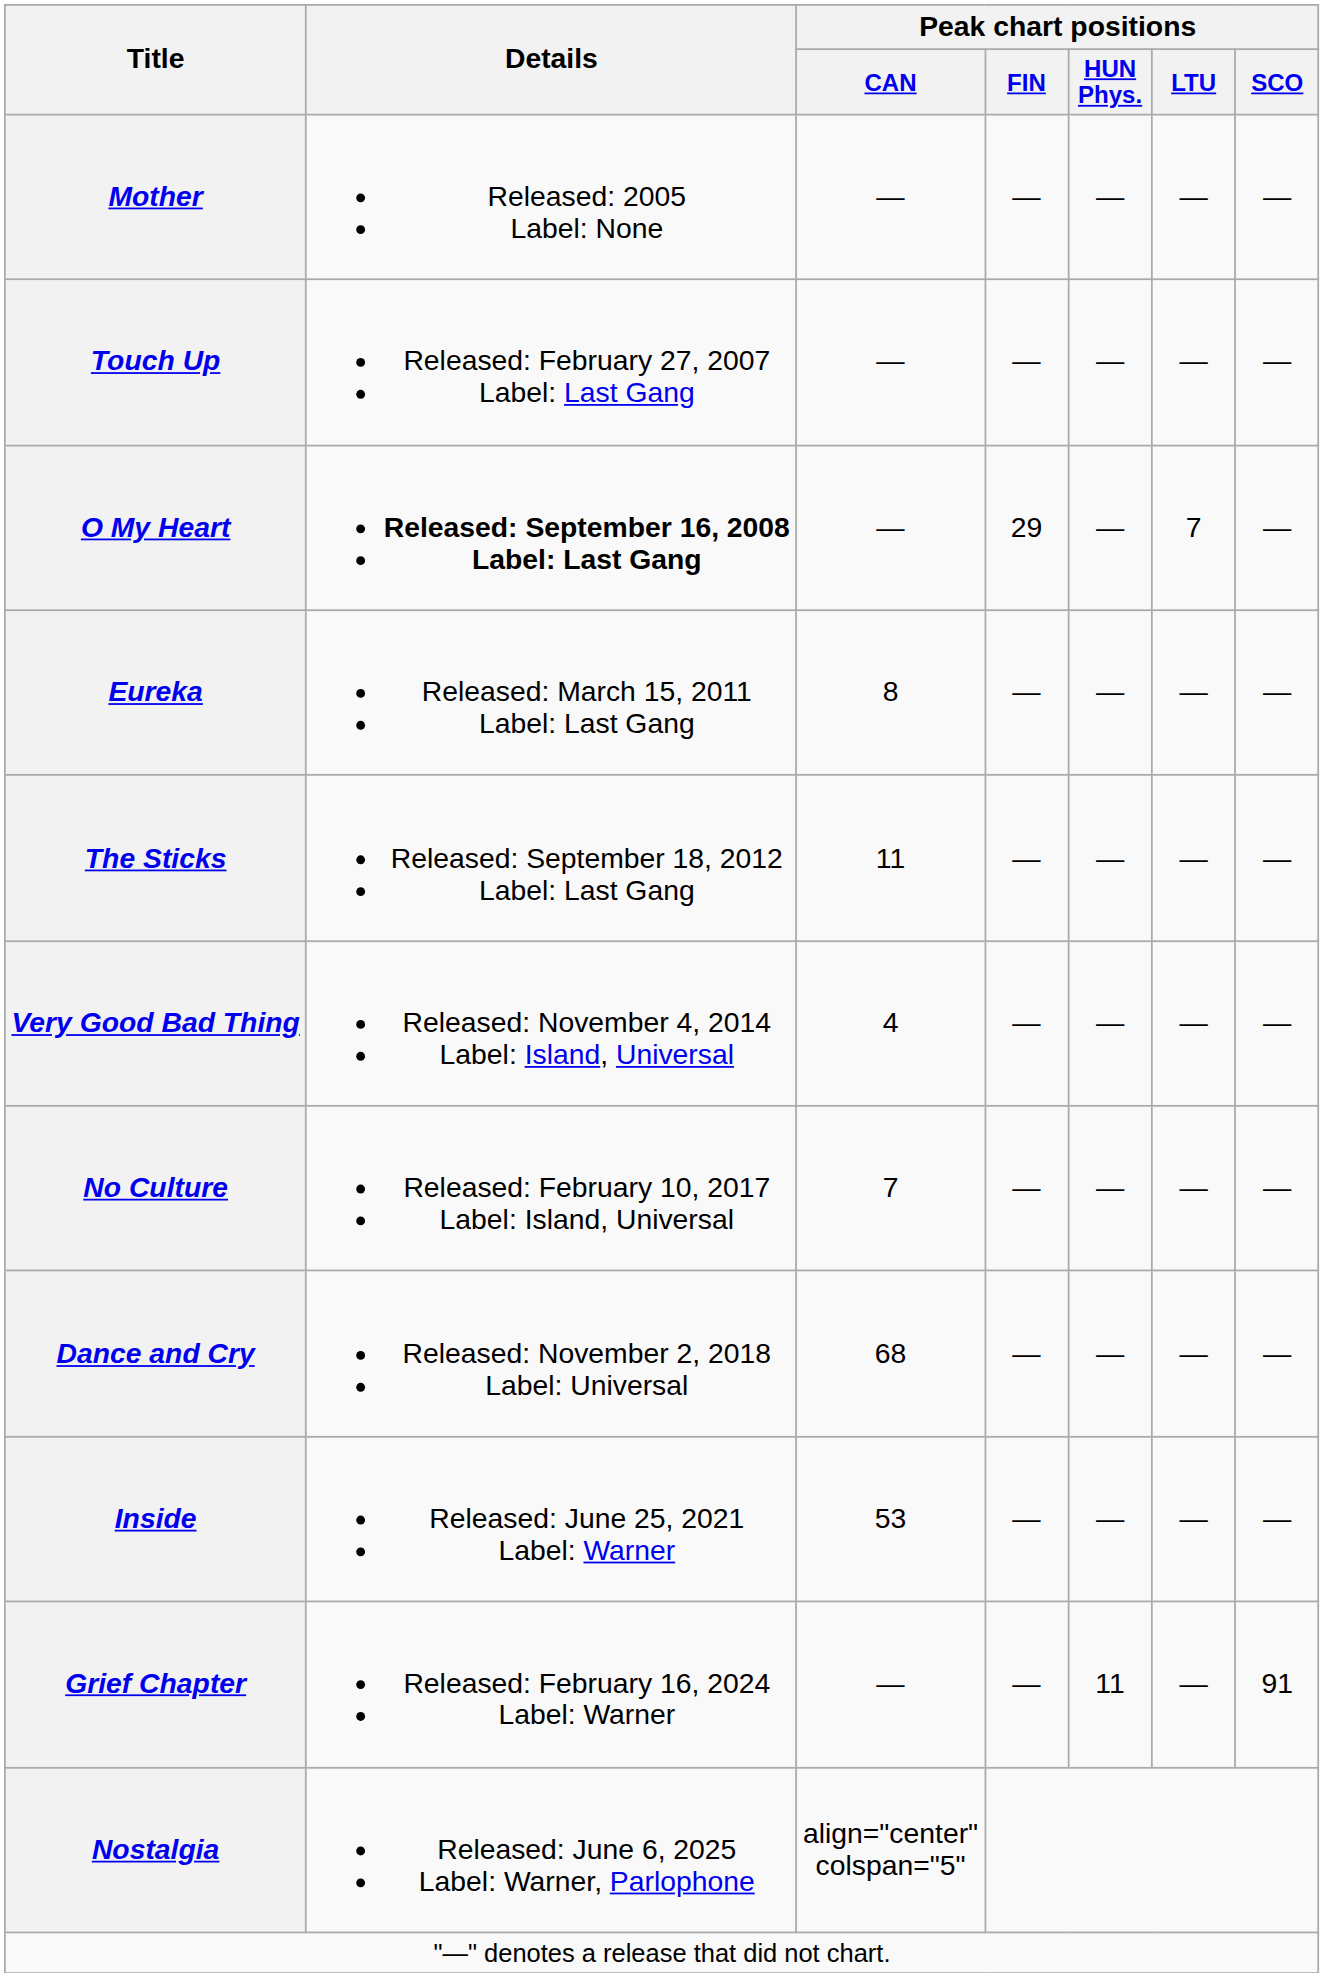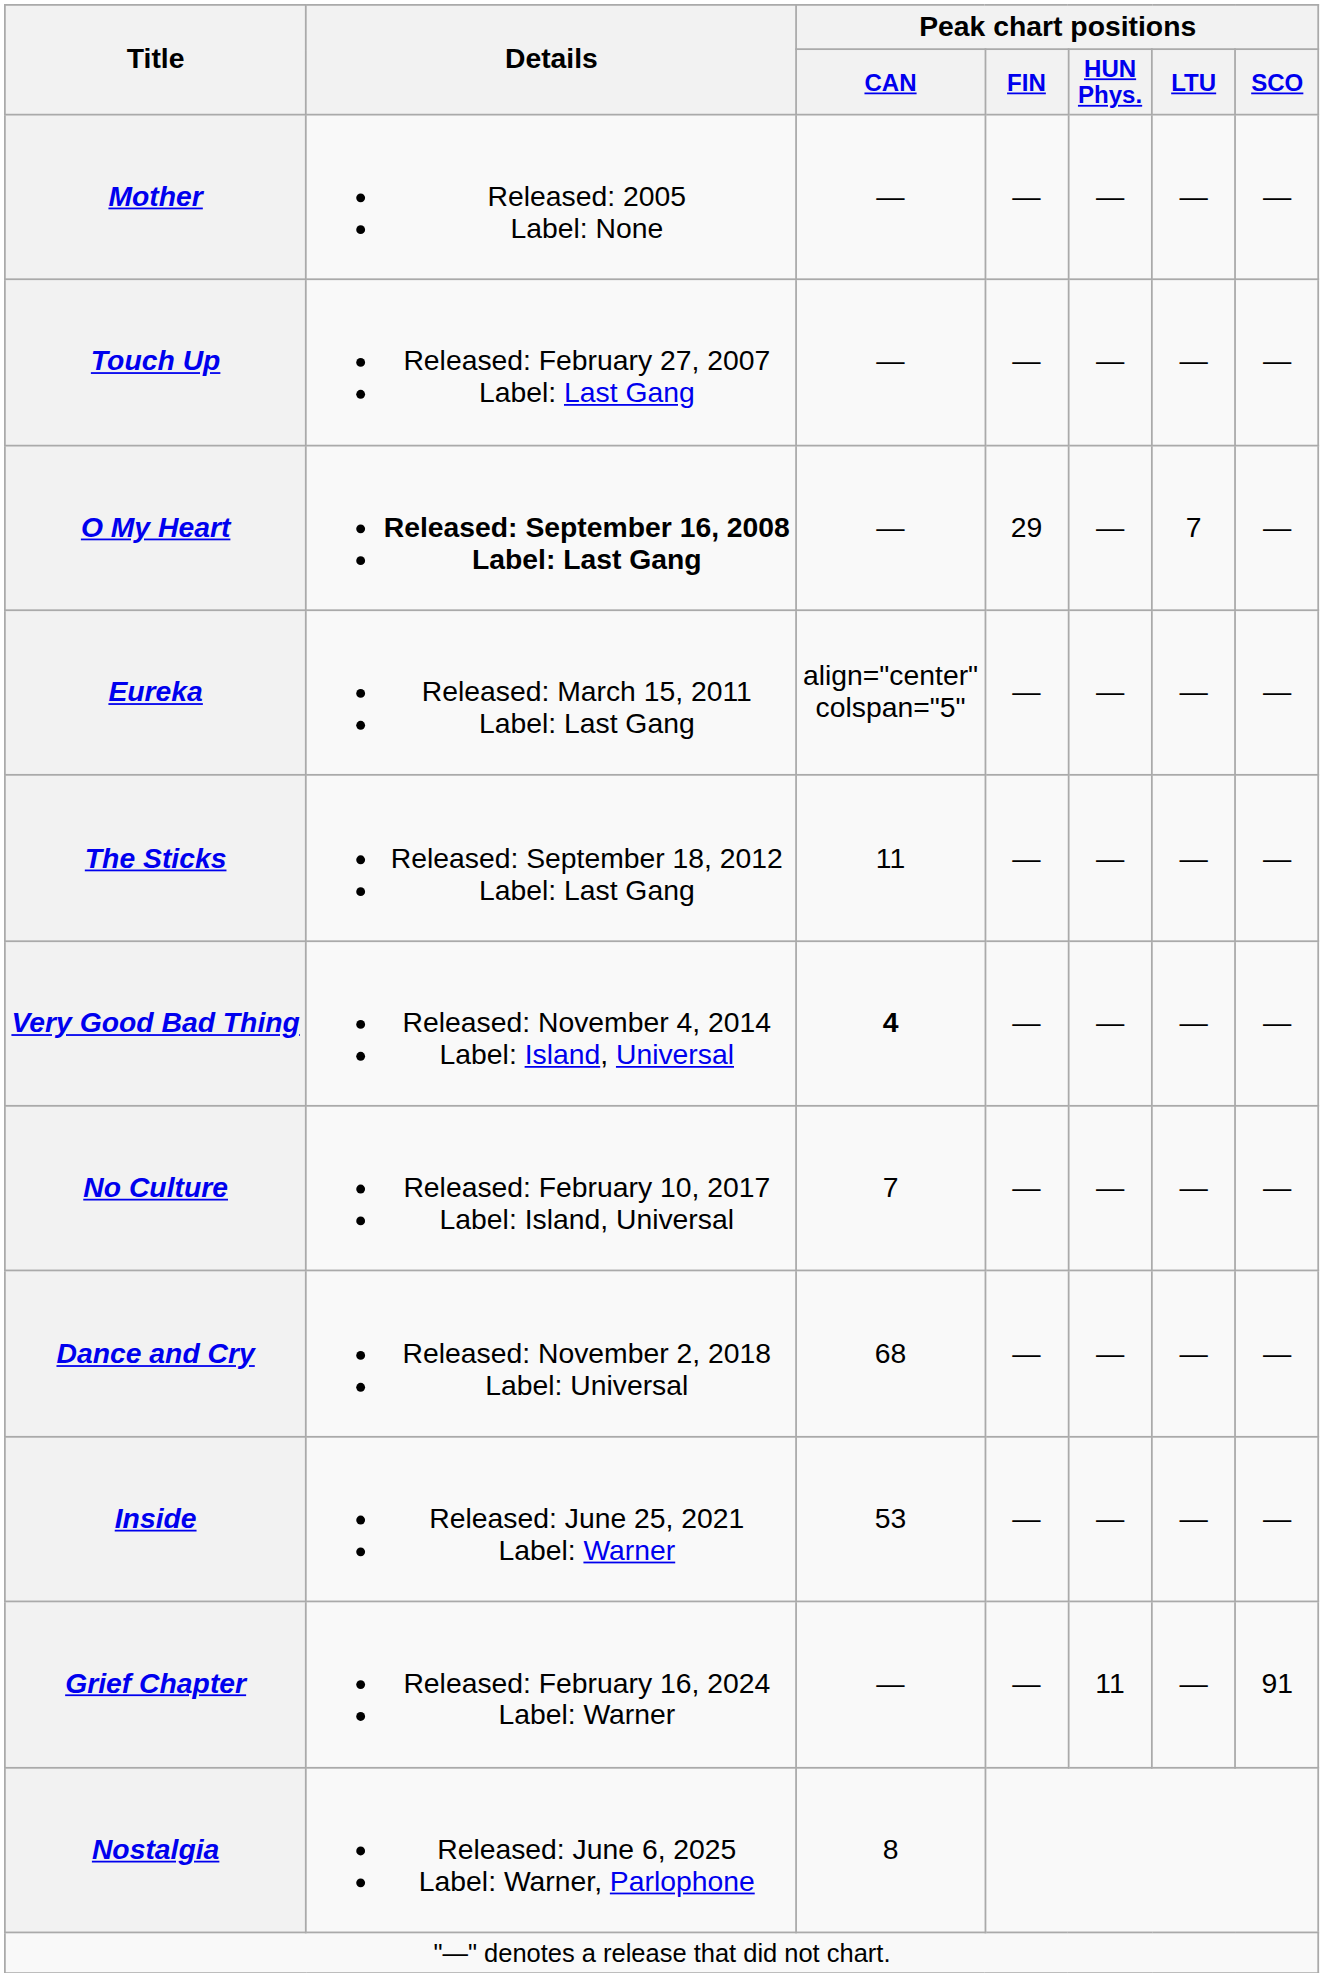(891, 692) 8 -> (891, 692) align="center" colspan="5"
(891, 1022) normal -> (891, 1022) bold
(891, 1849) align="center" colspan="5" -> (891, 1849) 8
